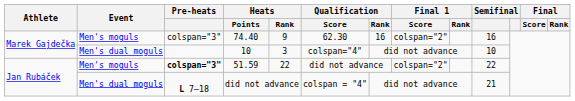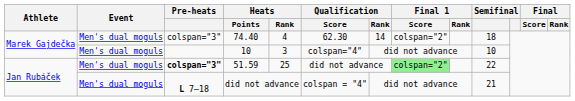(109, 38) Men's moguls -> (121, 38) Men's dual moguls
(285, 38) 9 -> (285, 38) 4
(380, 38) 16 -> (380, 38) 14
(491, 38) 16 -> (491, 38) 18
(109, 65) Men's moguls -> (121, 65) Men's dual moguls
(285, 65) 22 -> (285, 65) 25
(421, 65) no background -> (421, 65) lightgreen background
